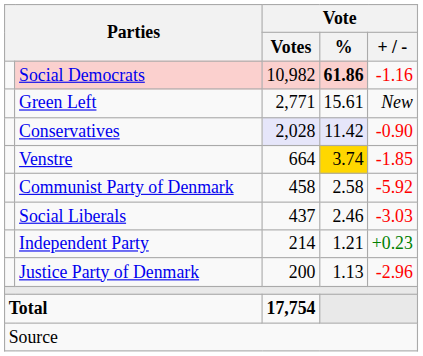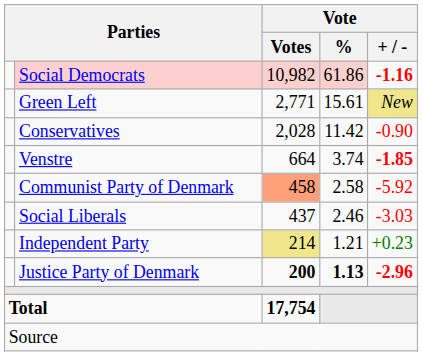(344, 74) bold -> (344, 74) normal
(394, 74) normal -> (394, 74) bold
(397, 103) no background -> (397, 103) khaki background
(295, 131) lavender background -> (295, 131) no background
(344, 131) lavender background -> (344, 131) no background
(348, 159) gold background -> (348, 159) no background
(394, 159) normal -> (394, 159) bold
(302, 187) no background -> (302, 187) lightsalmon background
(302, 243) no background -> (302, 243) khaki background
(302, 272) normal -> (302, 272) bold
(348, 272) normal -> (348, 272) bold
(394, 272) normal -> (394, 272) bold
